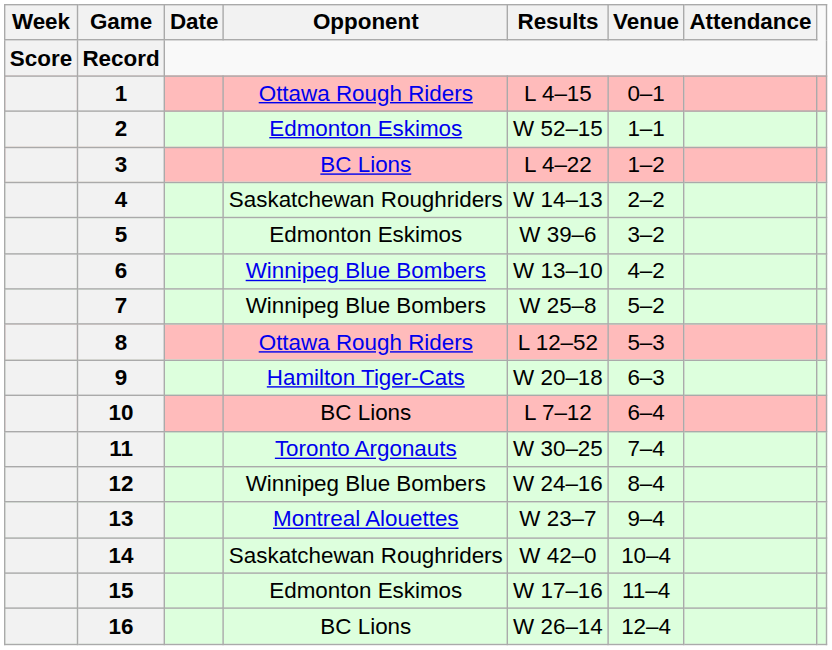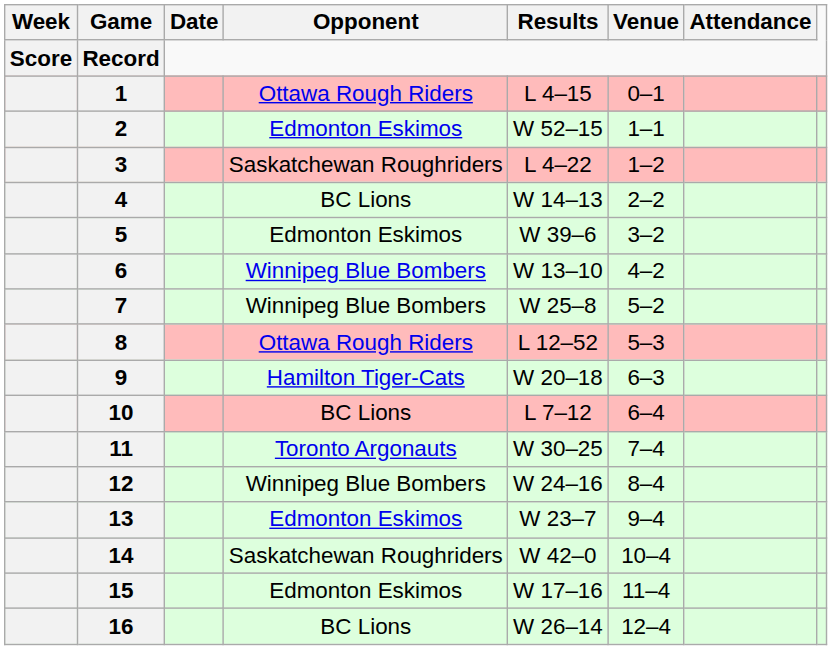(366, 164) BC Lions -> (366, 164) Saskatchewan Roughriders
(366, 199) Saskatchewan Roughriders -> (366, 199) BC Lions
(366, 519) Montreal Alouettes -> (366, 519) Edmonton Eskimos
